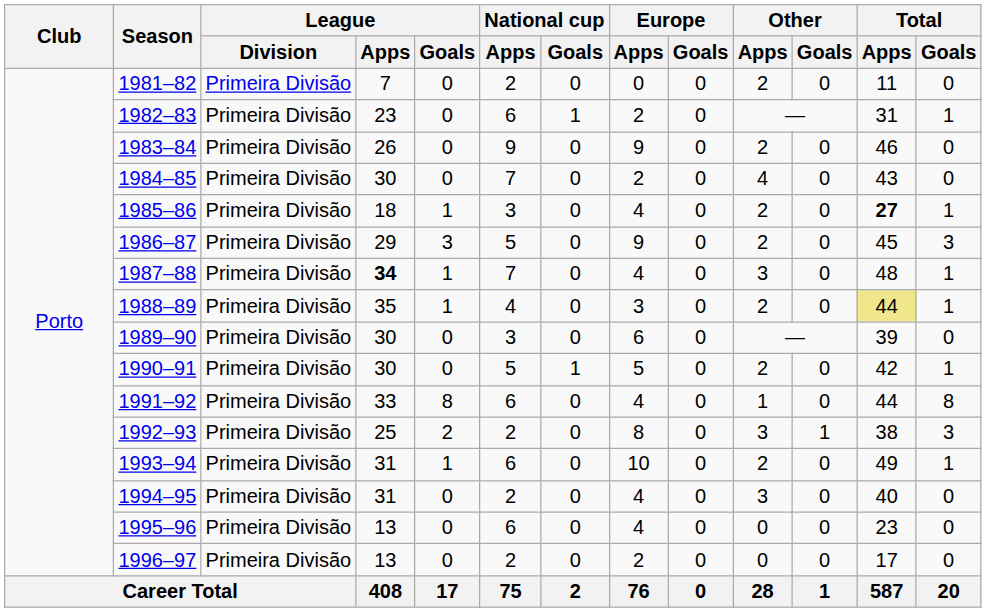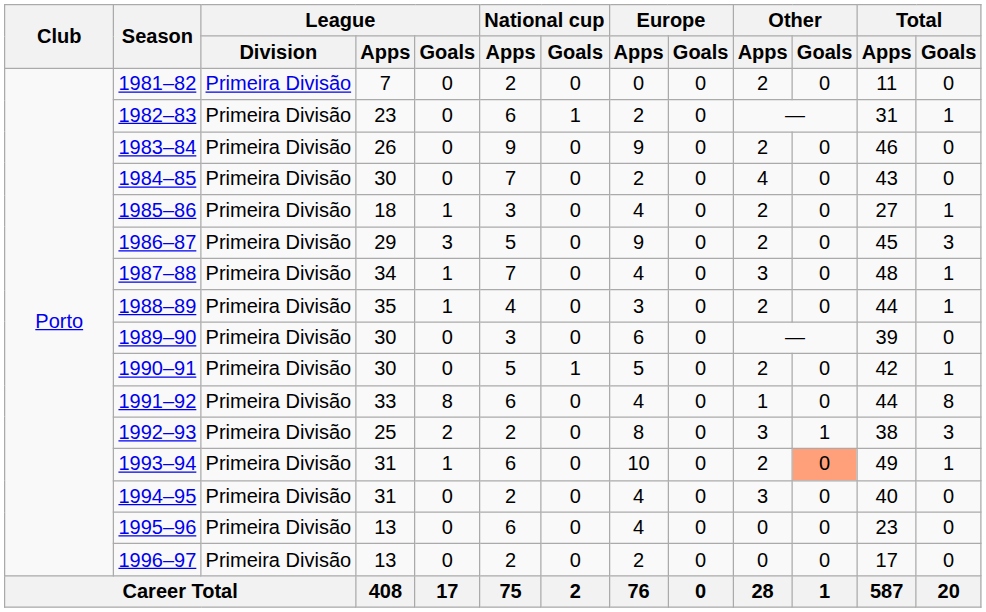(887, 210) bold -> (887, 210) normal
(385, 274) bold -> (385, 274) normal
(887, 305) khaki background -> (887, 305) no background
(825, 464) no background -> (825, 464) lightsalmon background
